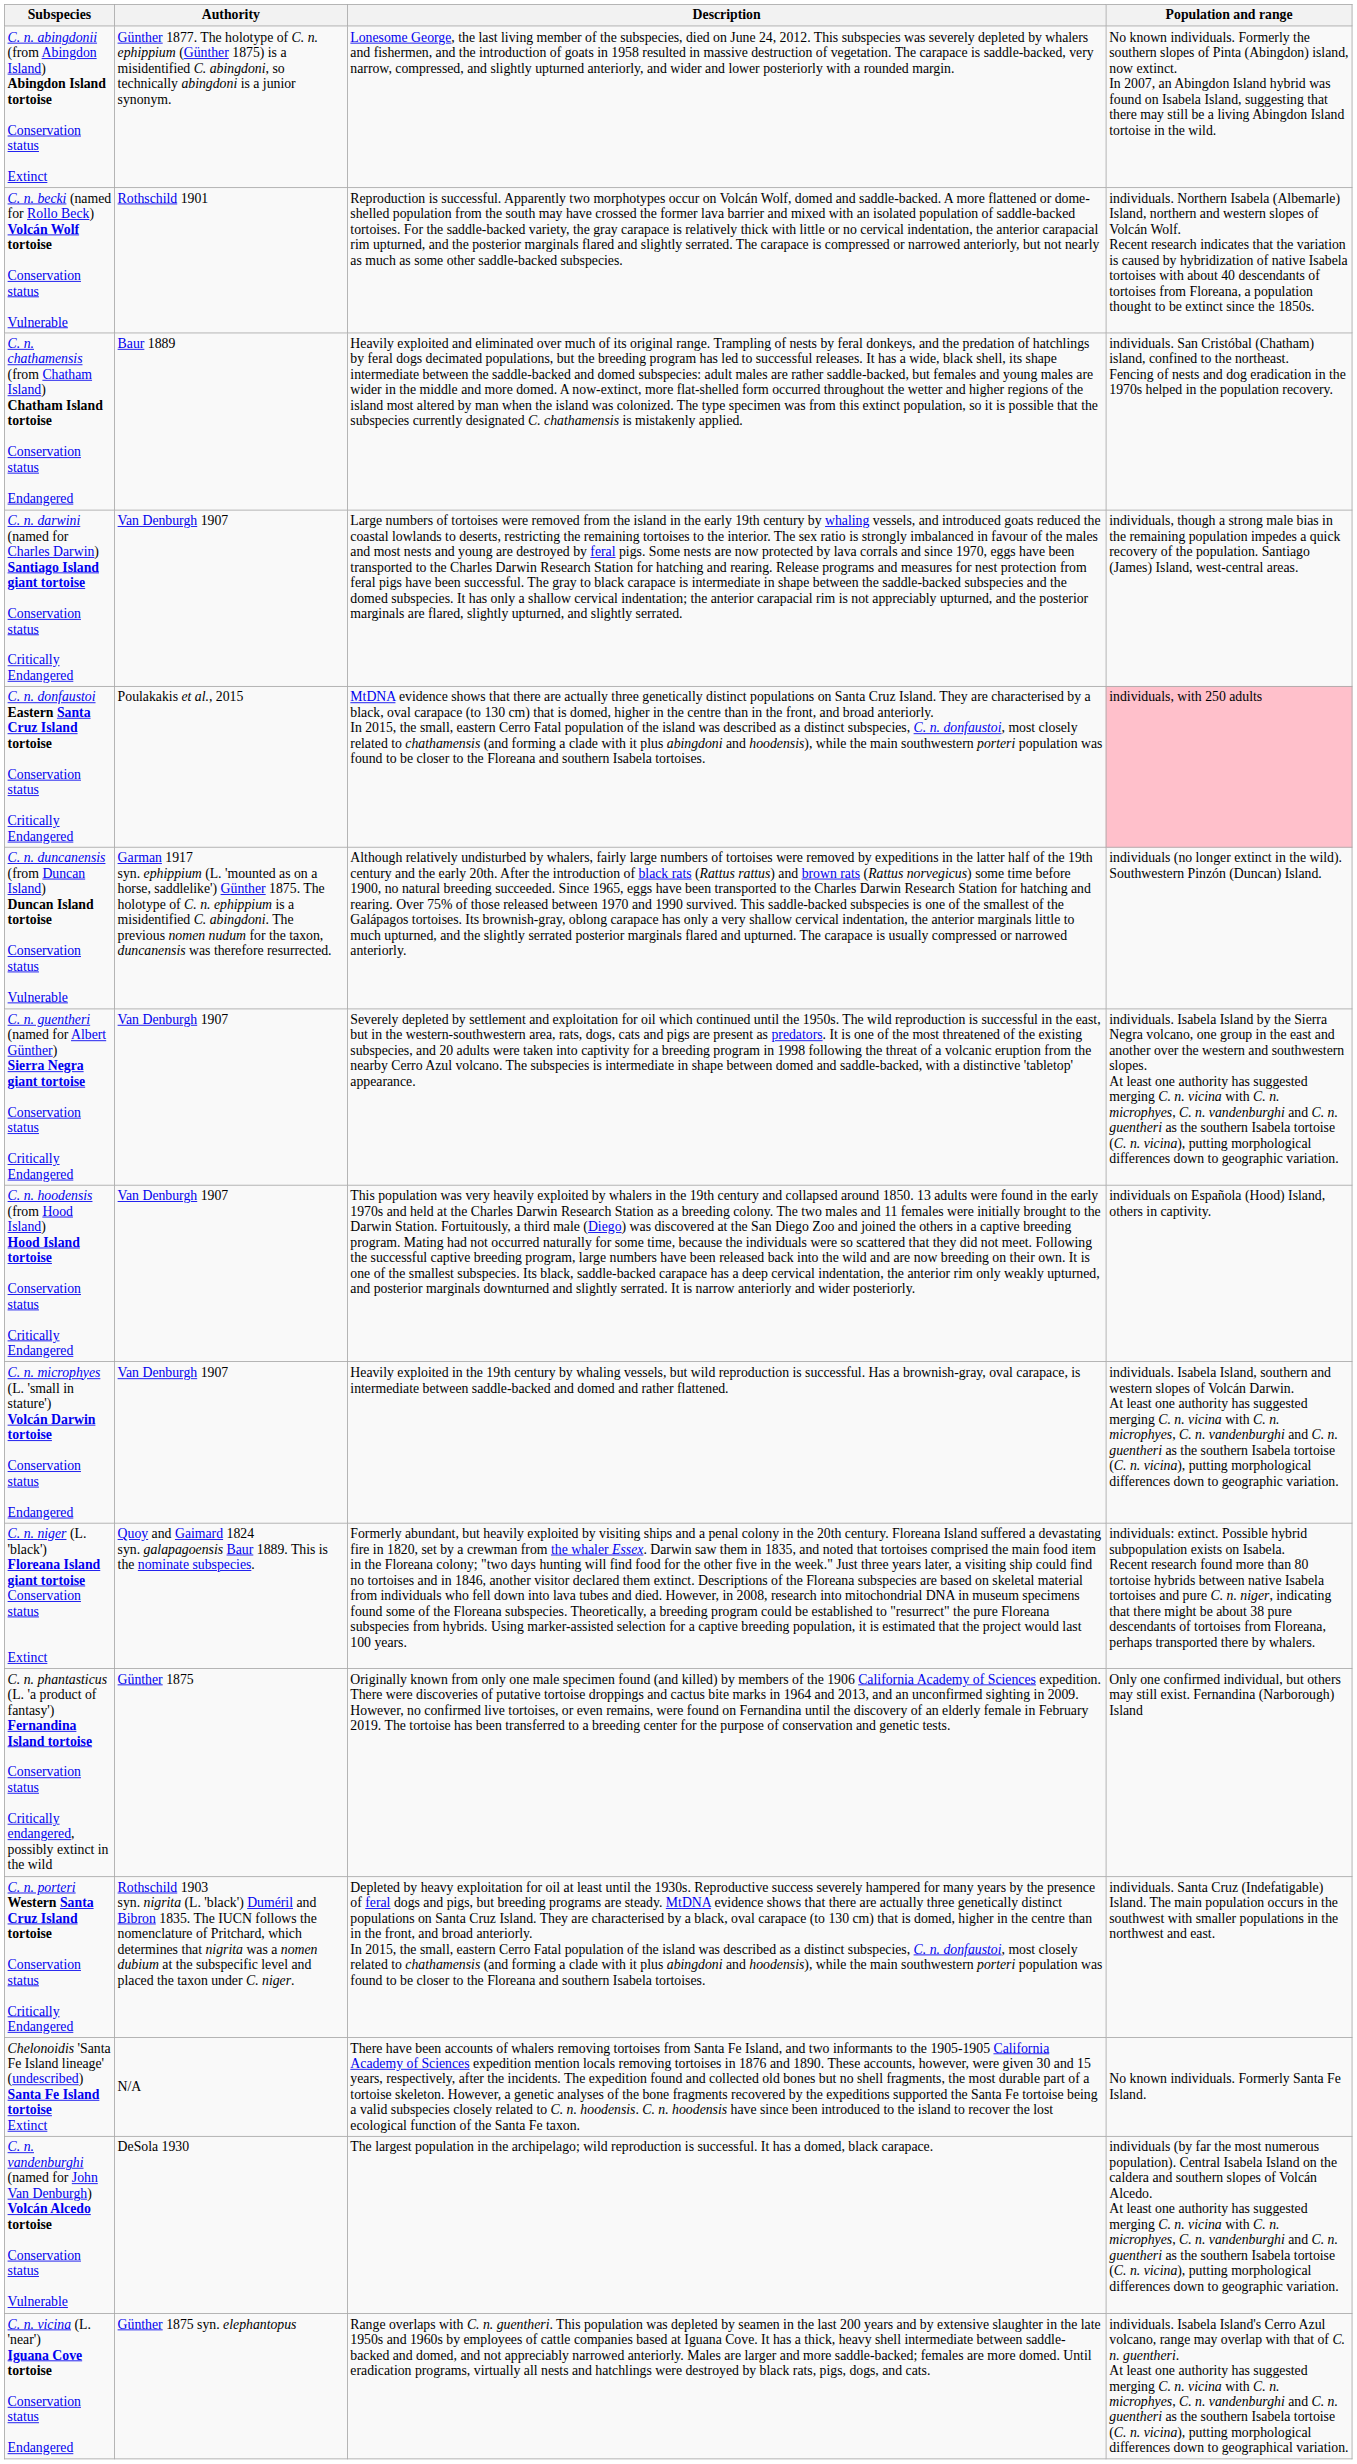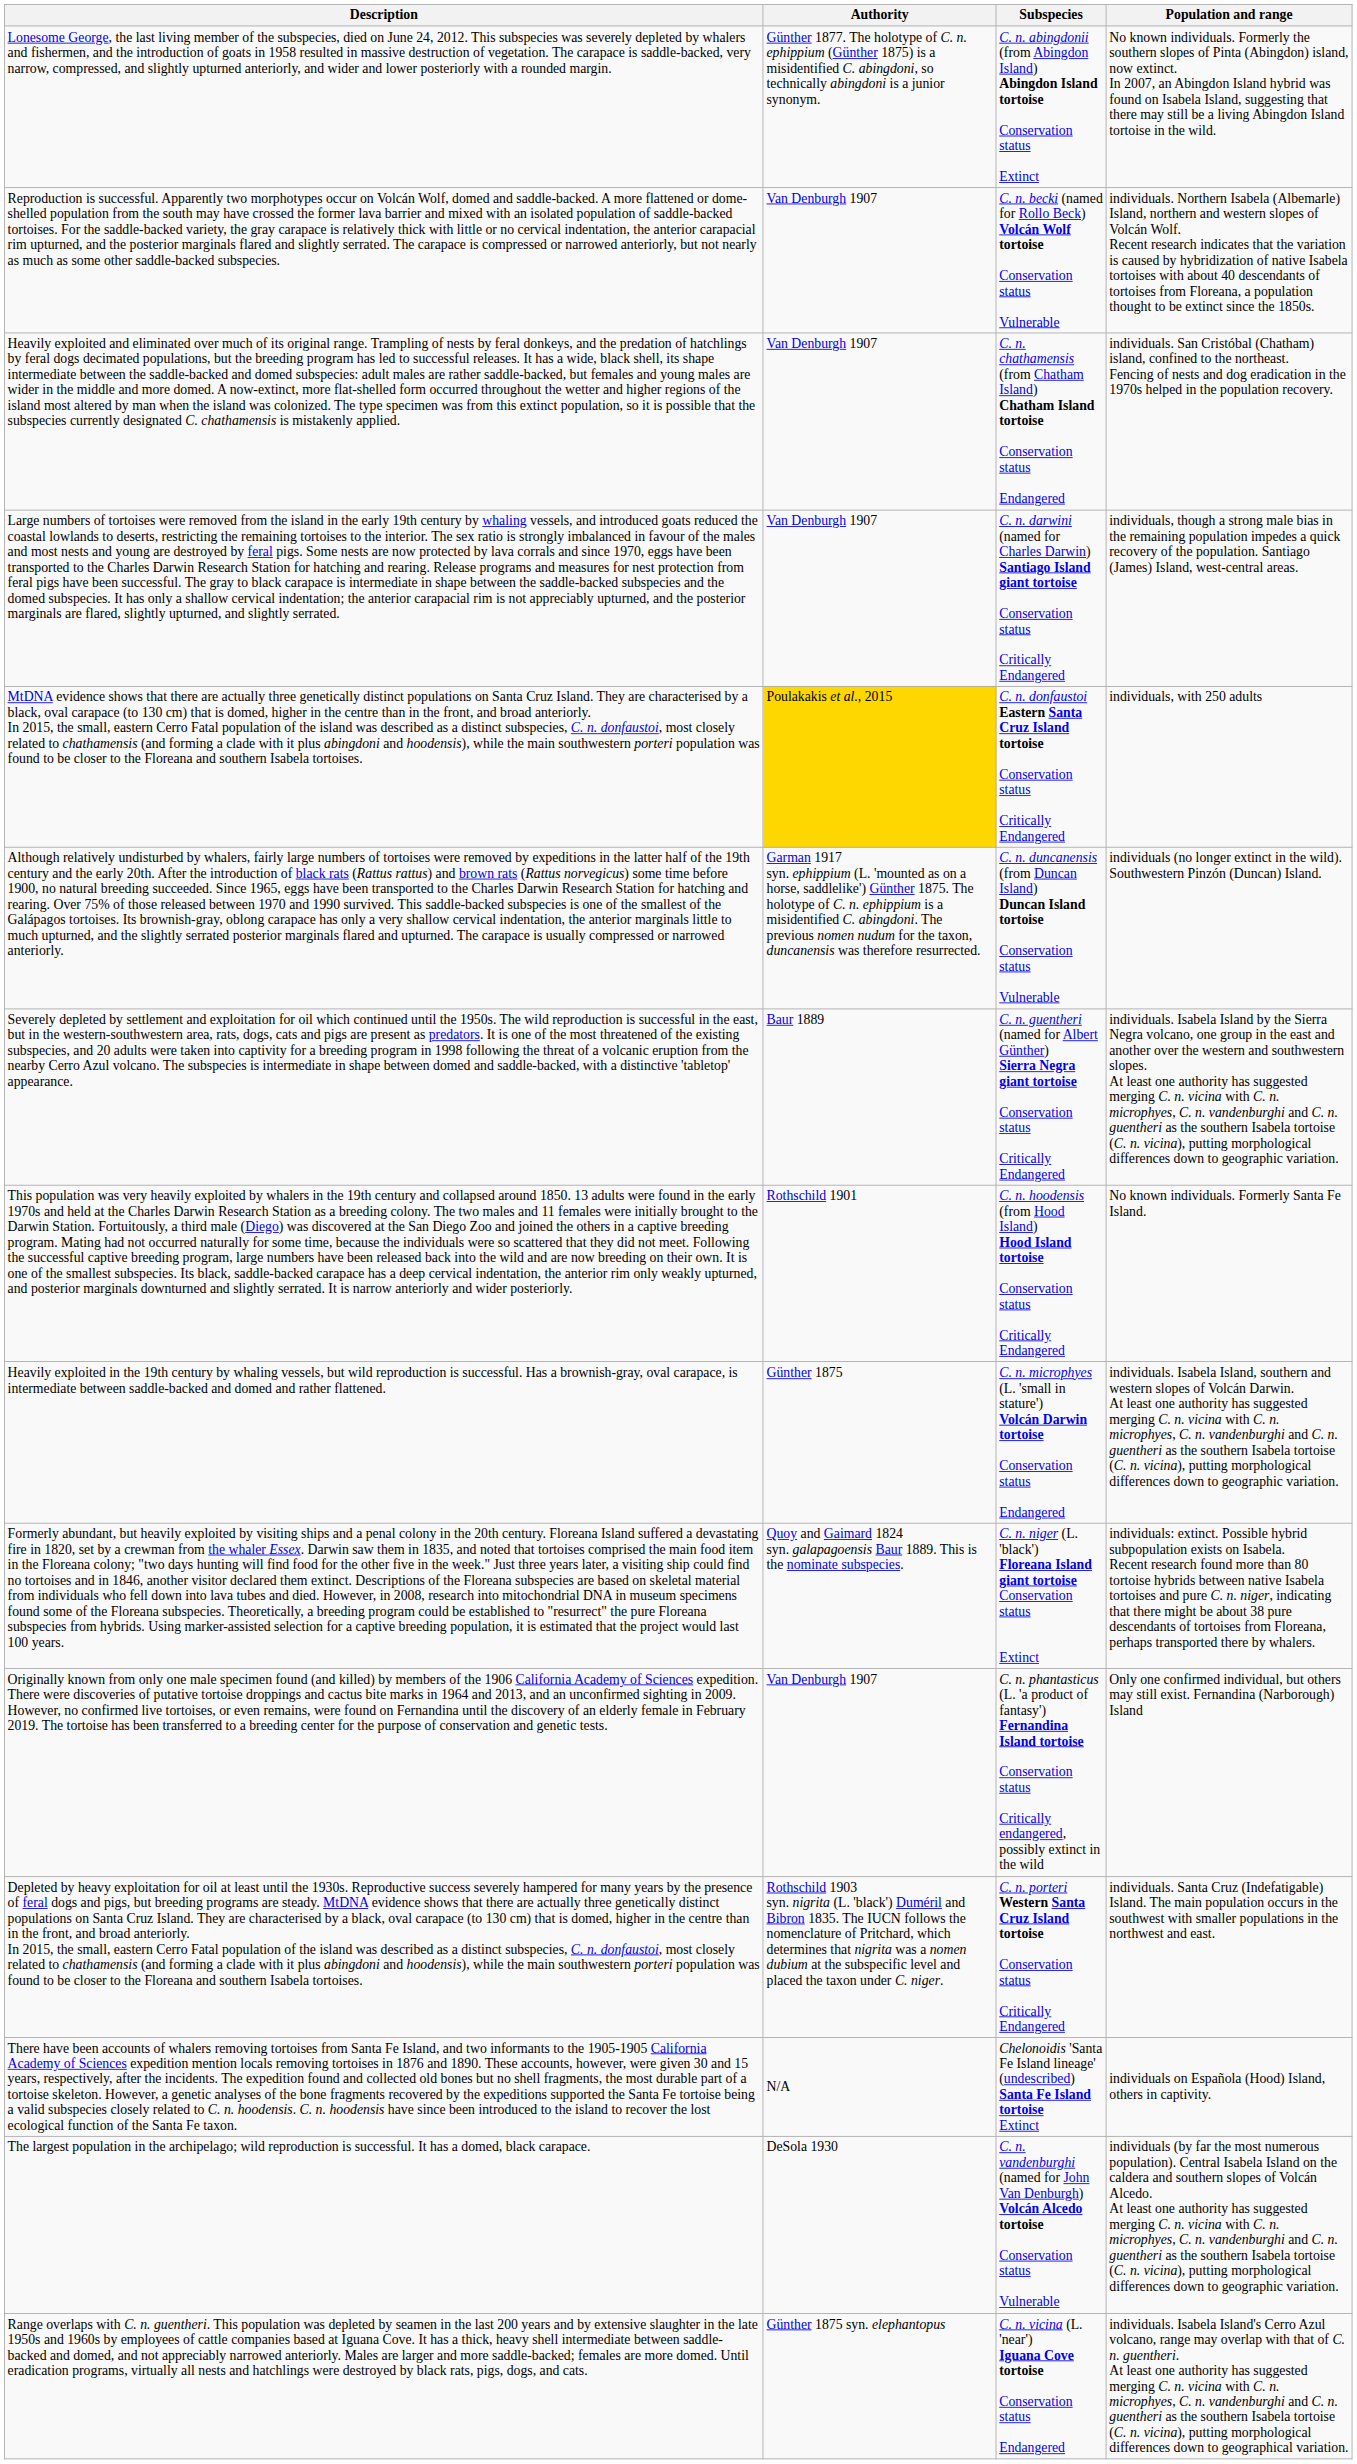columns swapped: (59, 15) <-> (727, 15)
(163, 198) Rothschild 1901 -> (822, 198) Van Denburgh 1907
(146, 344) Baur 1889 -> (822, 344) Van Denburgh 1907
(180, 697) no background -> (829, 697) gold background
(1186, 697) pink background -> (1186, 697) no background
(173, 1019) Van Denburgh 1907 -> (795, 1019) Baur 1889
(173, 1196) Van Denburgh 1907 -> (812, 1196) Rothschild 1901
(1217, 1203) individuals on Española (Hood) Island, others in captivity. -> (1225, 1203) No known individuals. Formerly Santa Fe Island.
(173, 1372) Van Denburgh 1907 -> (805, 1372) Günther 1875
(156, 1679) Günther 1875 -> (822, 1679) Van Denburgh 1907
(1225, 2087) No known individuals. Formerly Santa Fe Island. -> (1217, 2087) individuals on Española (Hood) Island, others in captivity.
